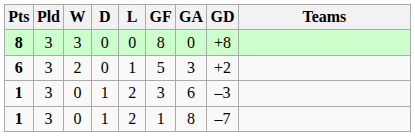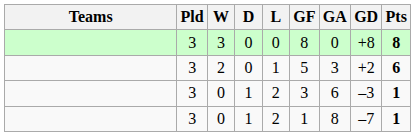columns swapped: (324, 17) <-> (19, 17)
